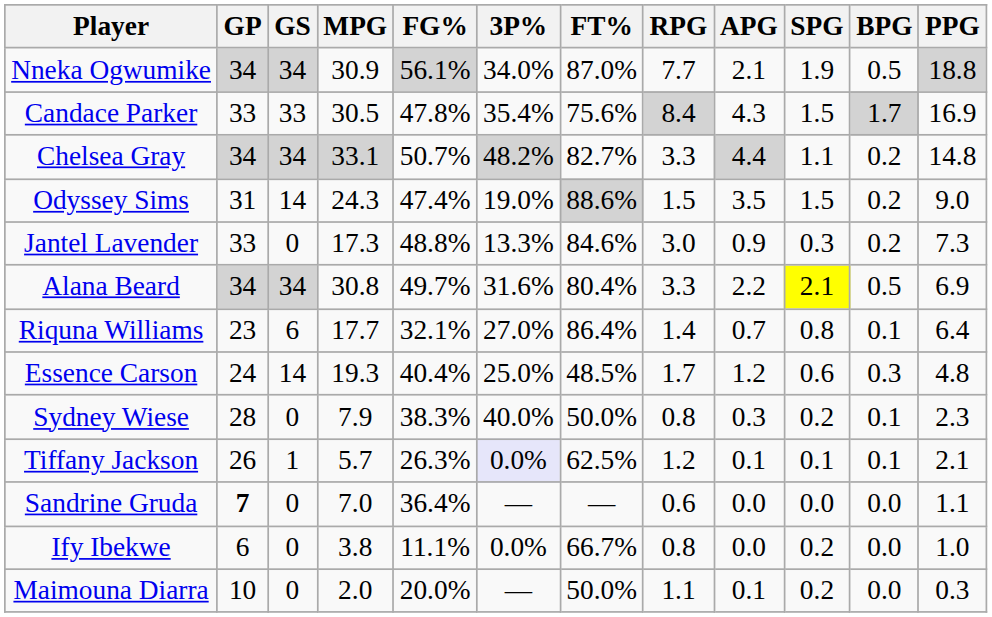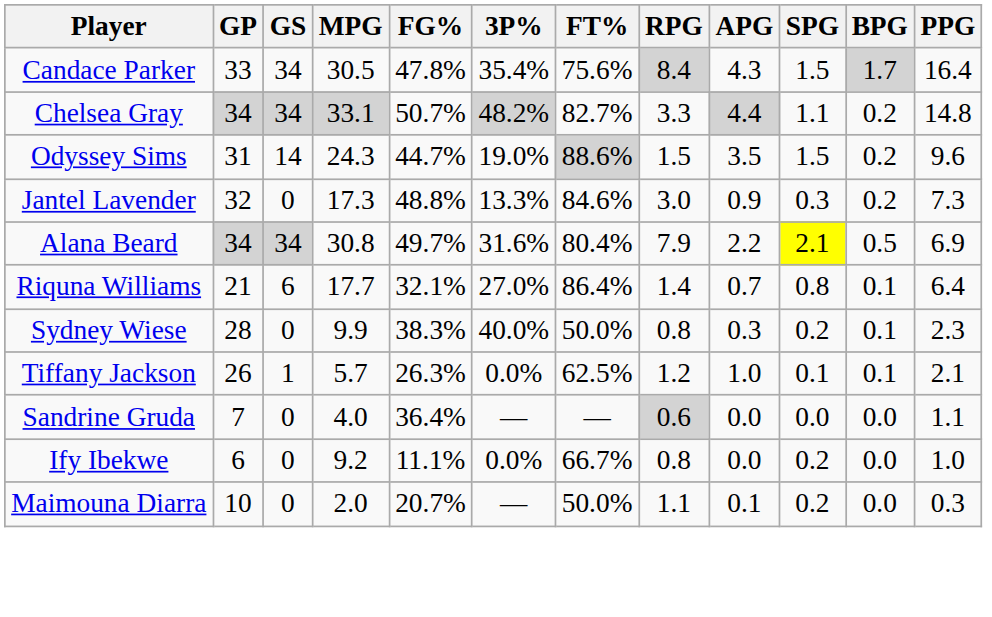- row: (111, 69)
(292, 112) 33 -> (288, 69) 34
(952, 112) 16.9 -> (948, 69) 16.4
(435, 199) 47.4% -> (431, 156) 44.7%
(952, 199) 9.0 -> (948, 156) 9.6
(243, 243) 33 -> (238, 199) 32
(678, 286) 3.3 -> (674, 243) 7.9
(243, 329) 23 -> (238, 286) 21
- row: (111, 373)
(355, 416) 7.9 -> (351, 329) 9.9
(518, 460) lavender background -> (514, 373) no background
(749, 460) 0.1 -> (744, 373) 1.0
(243, 503) bold -> (238, 416) normal
(355, 503) 7.0 -> (351, 416) 4.0
(678, 503) no background -> (674, 416) lightgrey background
(355, 546) 3.8 -> (351, 460) 9.2
(435, 590) 20.0% -> (431, 503) 20.7%
